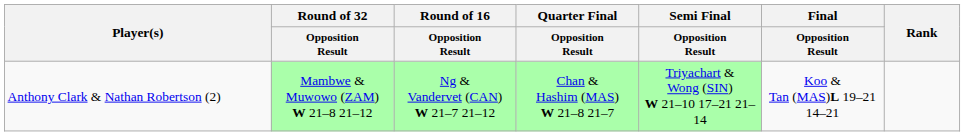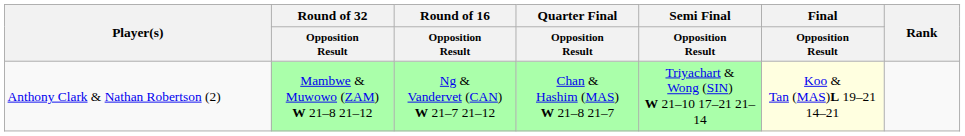(823, 96) no background -> (823, 96) lightyellow background
